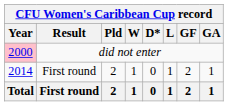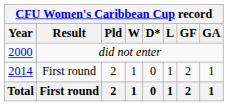(20, 52) pink background -> (20, 52) no background
